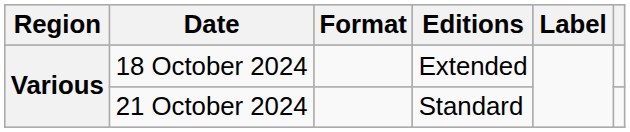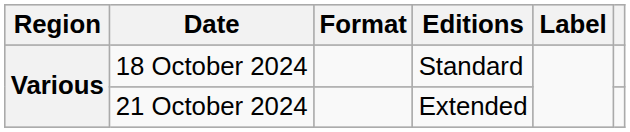(473, 65) Extended -> (471, 65) Standard
(471, 106) Standard -> (473, 106) Extended
